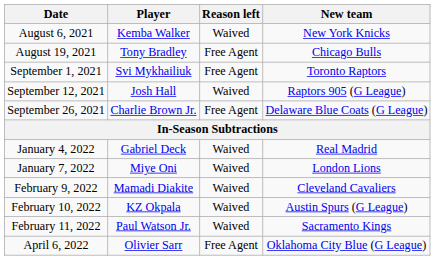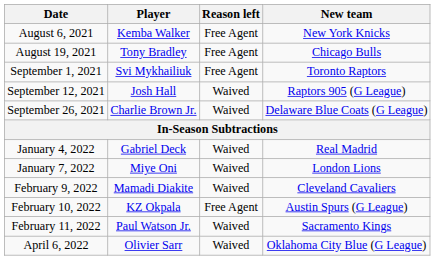(231, 33) Waived -> (231, 33) Free Agent
(231, 110) Free Agent -> (231, 110) Waived
(231, 206) Waived -> (231, 206) Free Agent
(231, 245) Free Agent -> (231, 245) Waived
